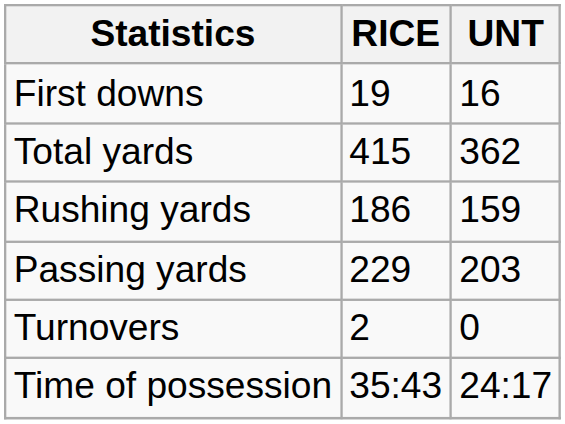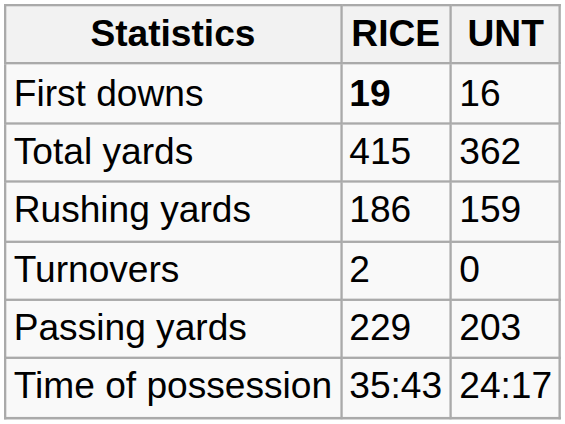(370, 92) normal -> (370, 92) bold
rows swapped: (130, 269) <-> (97, 328)
